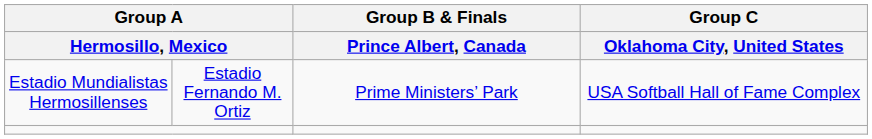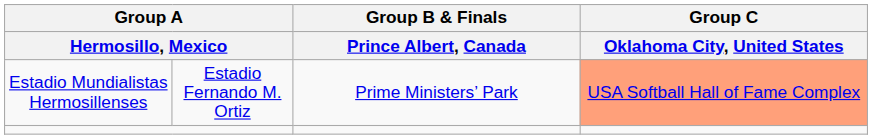(724, 92) no background -> (724, 92) lightsalmon background
